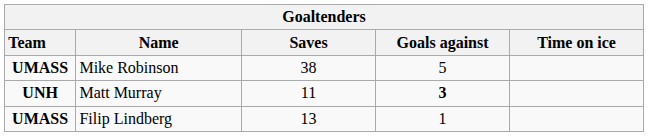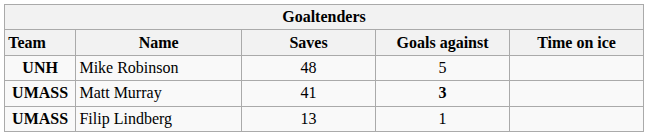(40, 67) UMASS -> (40, 67) UNH
(308, 67) 38 -> (308, 67) 48
(40, 93) UNH -> (40, 93) UMASS
(308, 93) 11 -> (308, 93) 41
